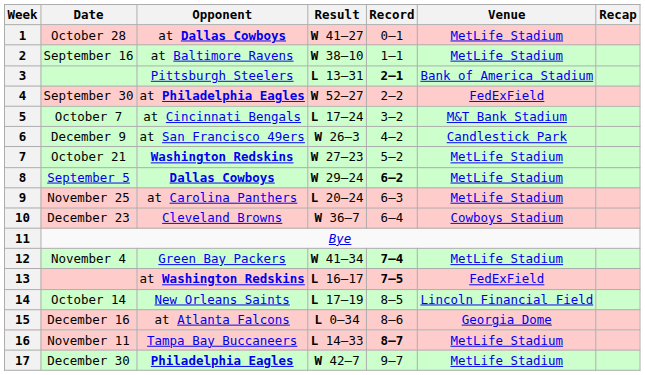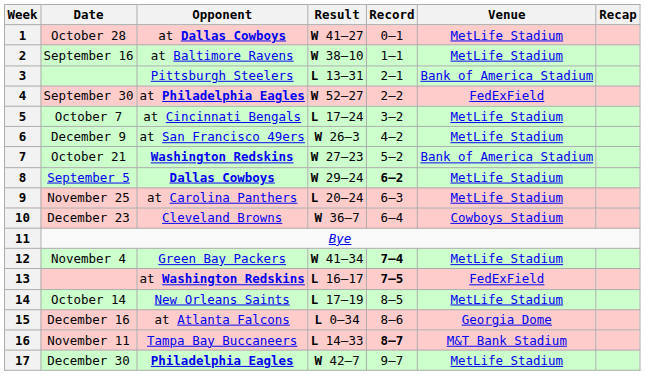(392, 76) bold -> (392, 76) normal
(507, 116) M&T Bank Stadium -> (507, 116) MetLife Stadium
(507, 137) Candlestick Park -> (507, 137) MetLife Stadium
(507, 157) MetLife Stadium -> (507, 157) Bank of America Stadium
(507, 299) Lincoln Financial Field -> (507, 299) MetLife Stadium
(507, 340) MetLife Stadium -> (507, 340) M&T Bank Stadium
